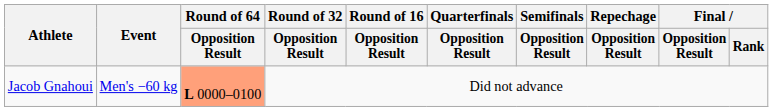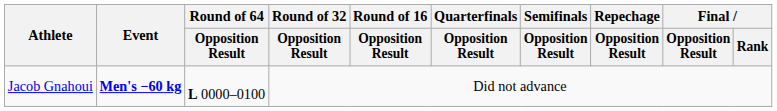(139, 86) normal -> (140, 86) bold
(223, 95) lightsalmon background -> (227, 95) no background
